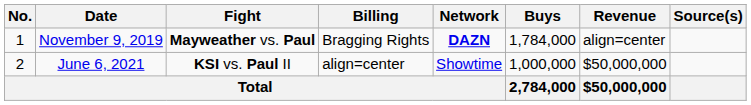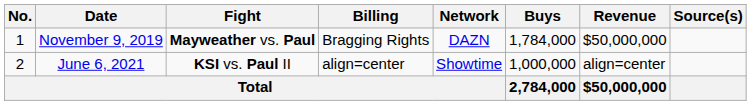(469, 40) bold -> (469, 40) normal
(624, 40) align=center -> (625, 40) $50,000,000
(625, 64) $50,000,000 -> (624, 64) align=center
